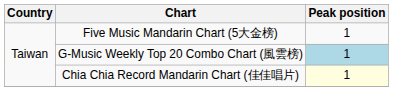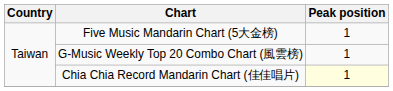(347, 54) lightblue background -> (347, 54) no background
